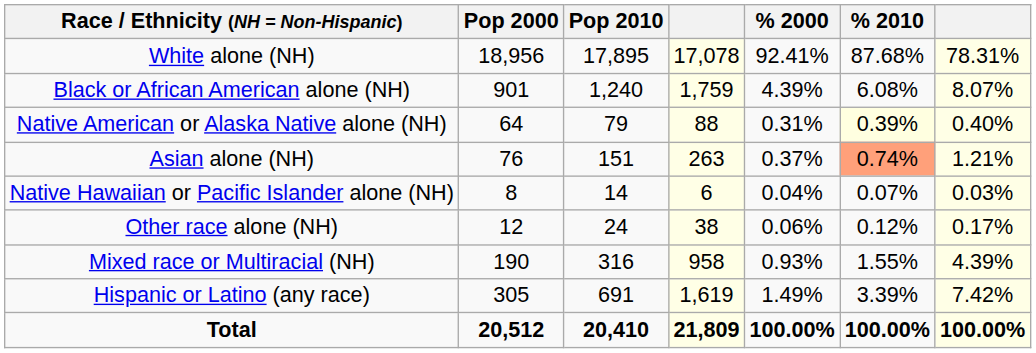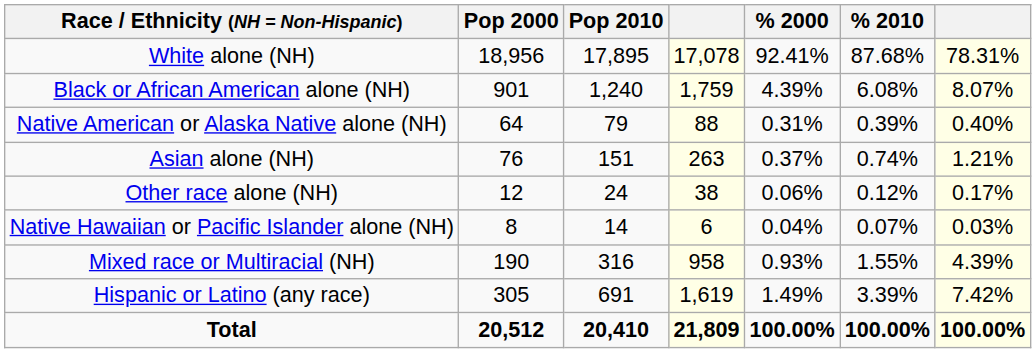(887, 124) lightyellow background -> (887, 124) no background
(887, 158) lightsalmon background -> (887, 158) no background
rows swapped: (232, 192) <-> (232, 227)
